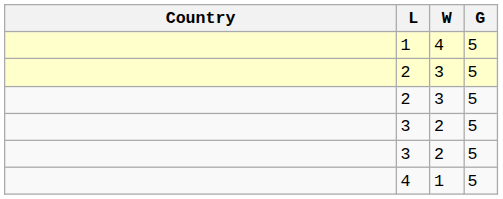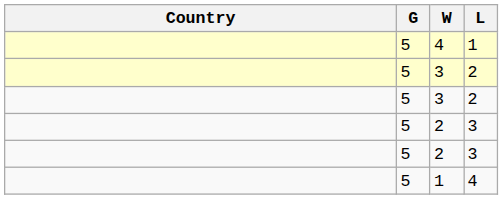columns swapped: (480, 18) <-> (413, 18)
